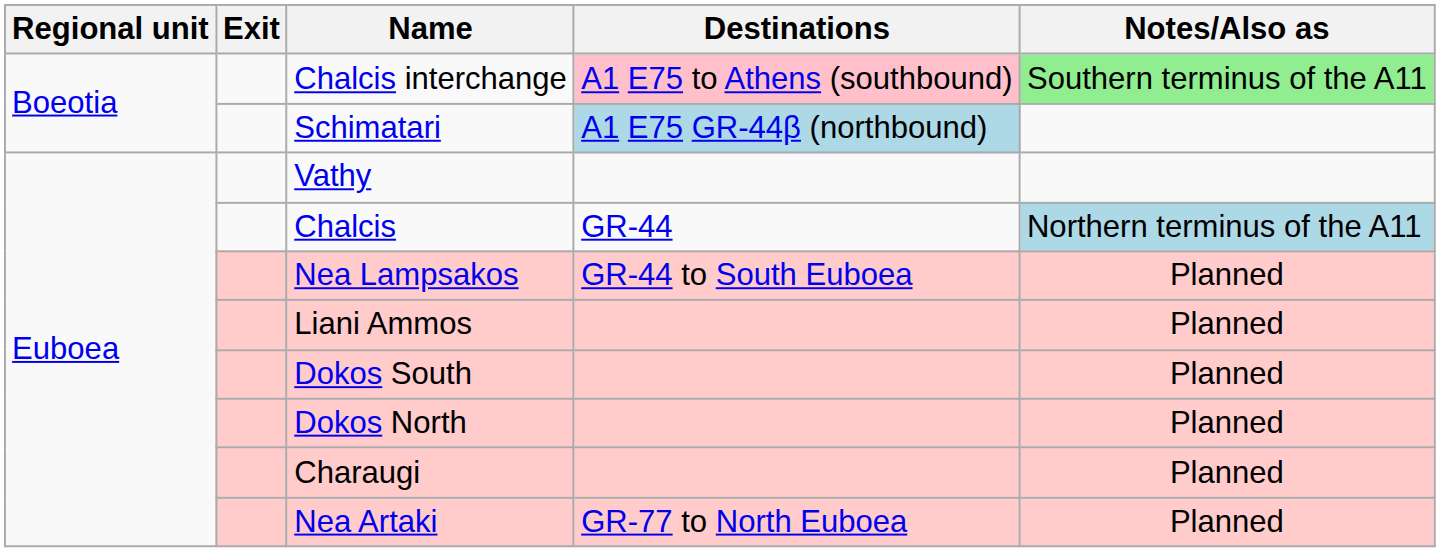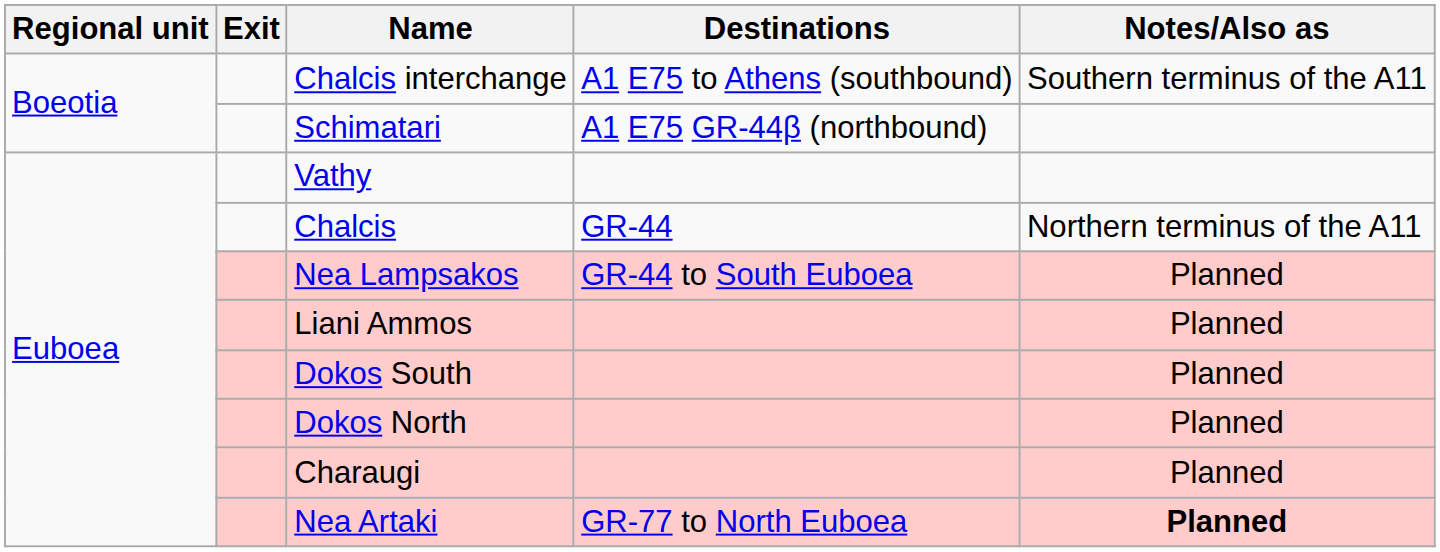(797, 78) pink background -> (797, 78) no background
(1227, 78) lightgreen background -> (1227, 78) no background
(784, 127) lightblue background -> (784, 127) no background
(1224, 226) lightblue background -> (1224, 226) no background
(1227, 521) normal -> (1227, 521) bold
